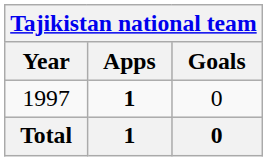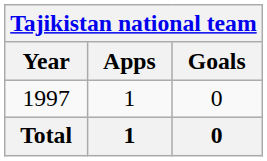(129, 98) bold -> (129, 98) normal
